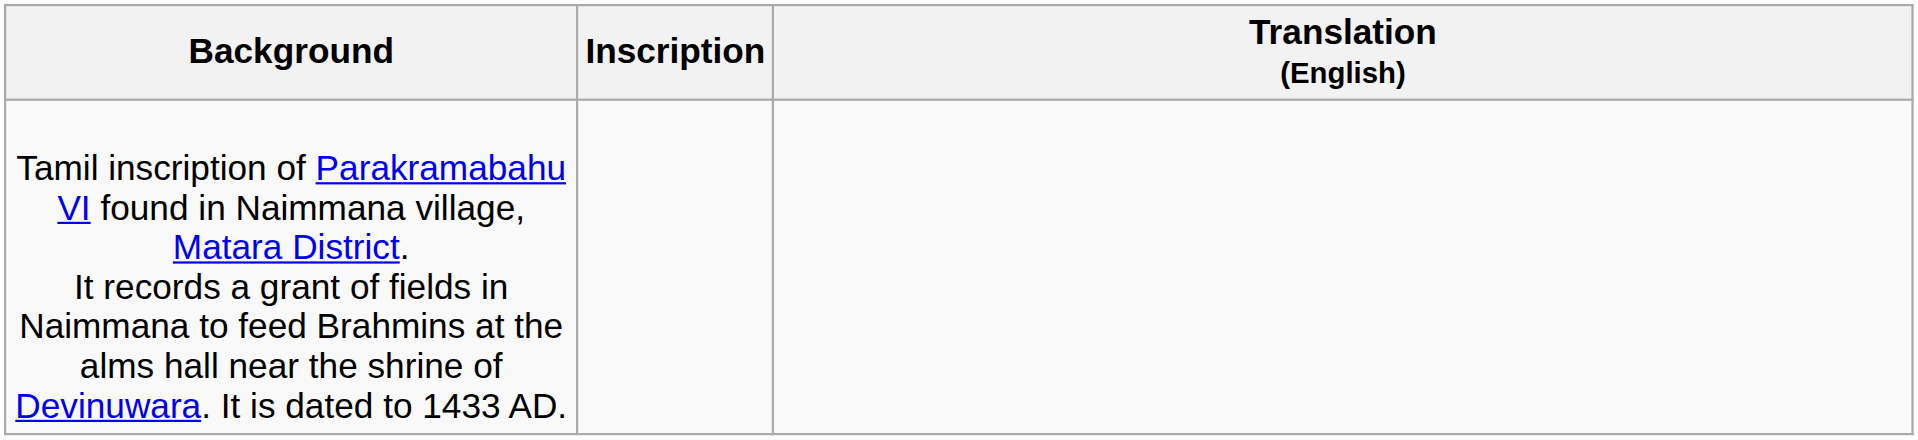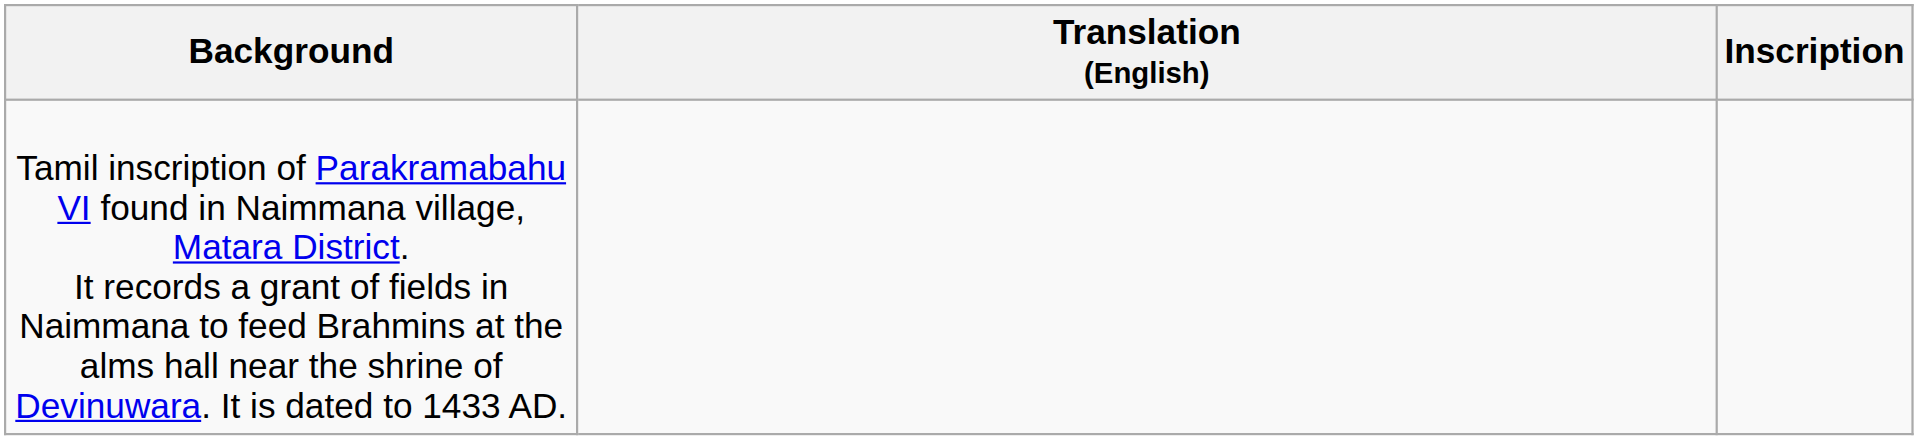columns swapped: (1343, 52) <-> (675, 52)
